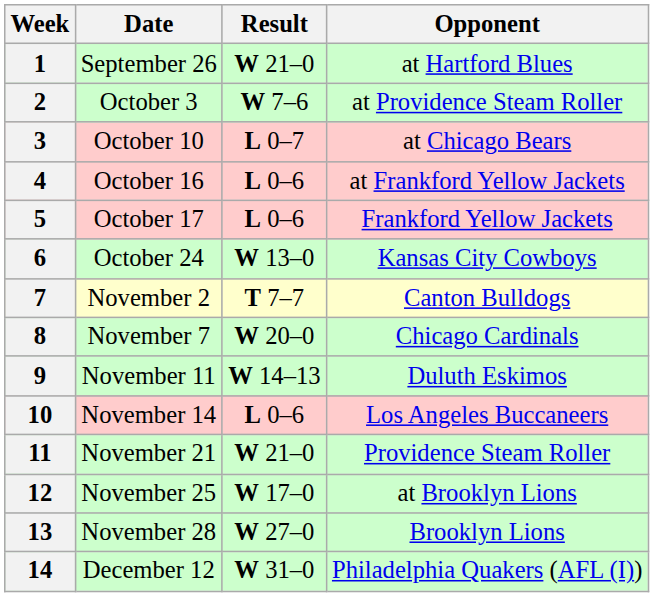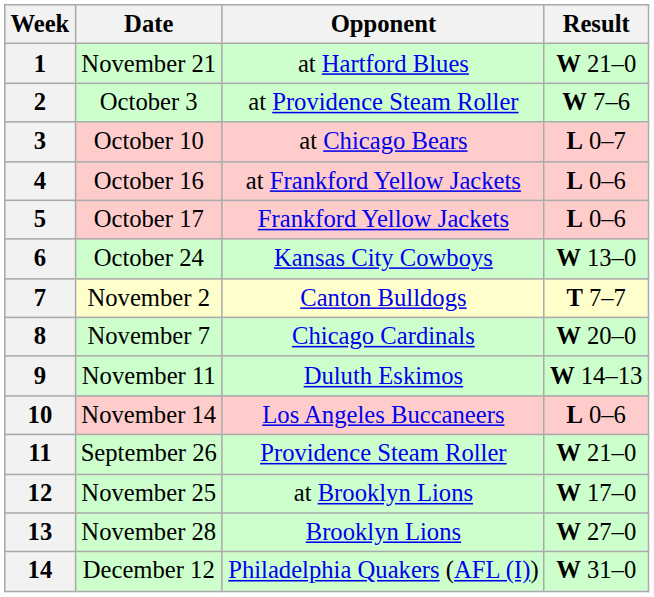columns swapped: (487, 24) <-> (274, 24)
(149, 63) September 26 -> (149, 63) November 21
(149, 453) November 21 -> (149, 453) September 26
